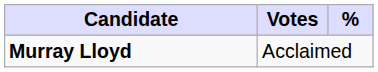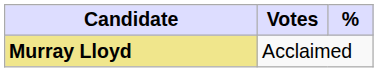(70, 50) no background -> (70, 50) khaki background
